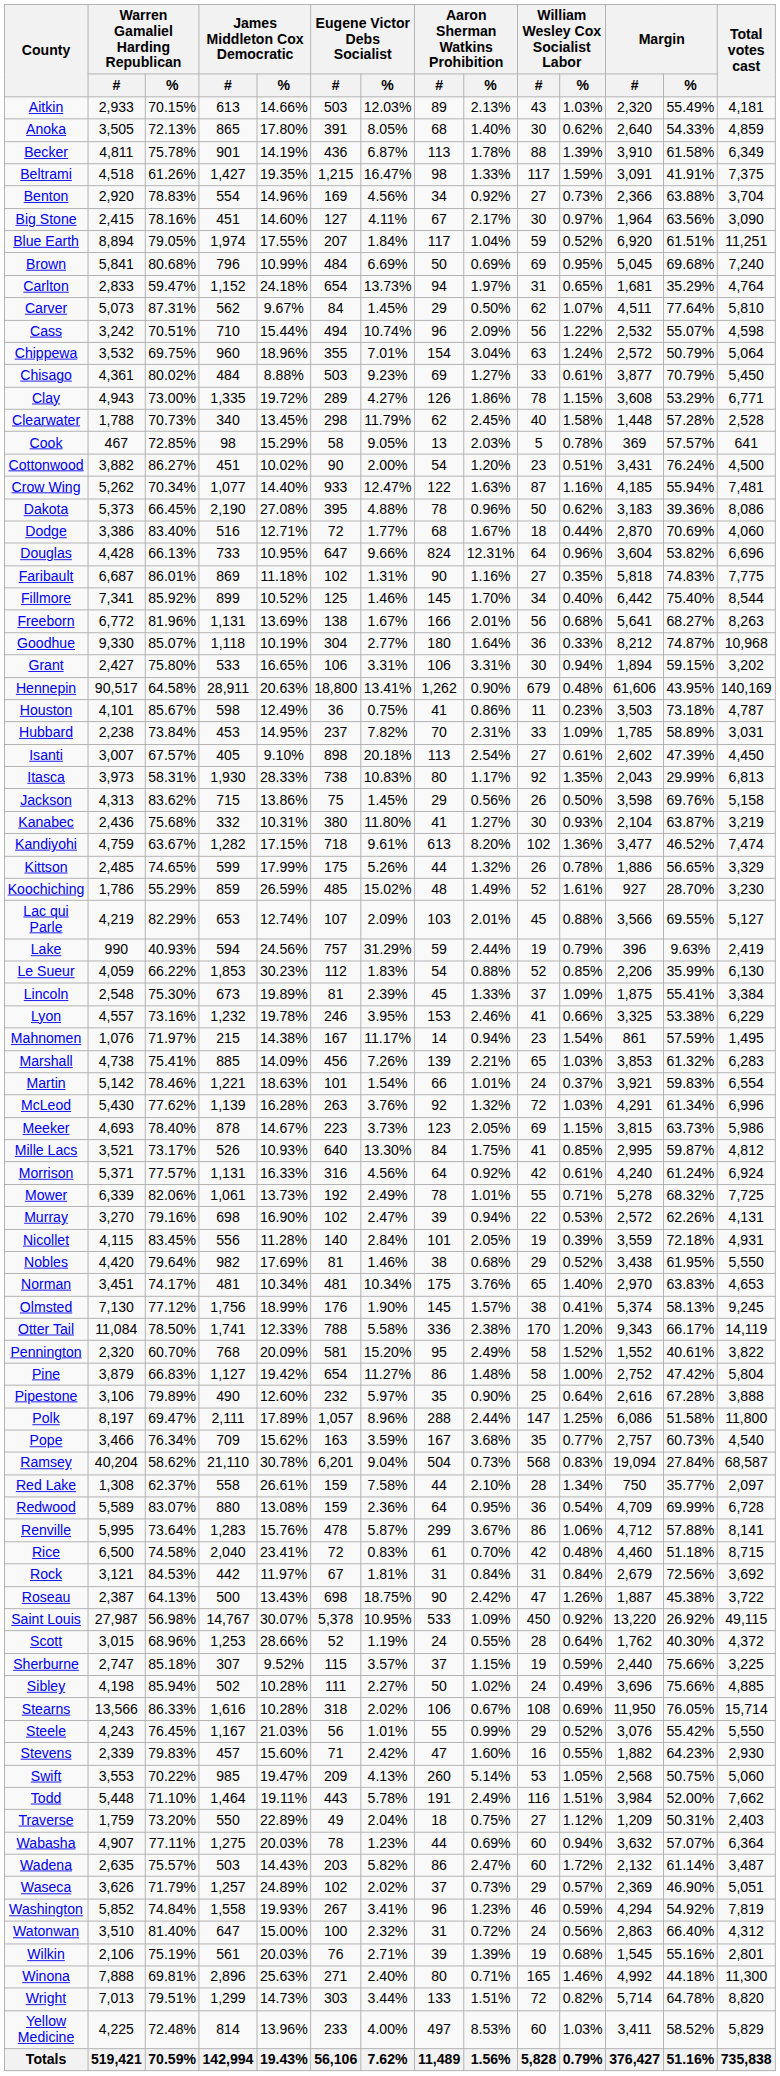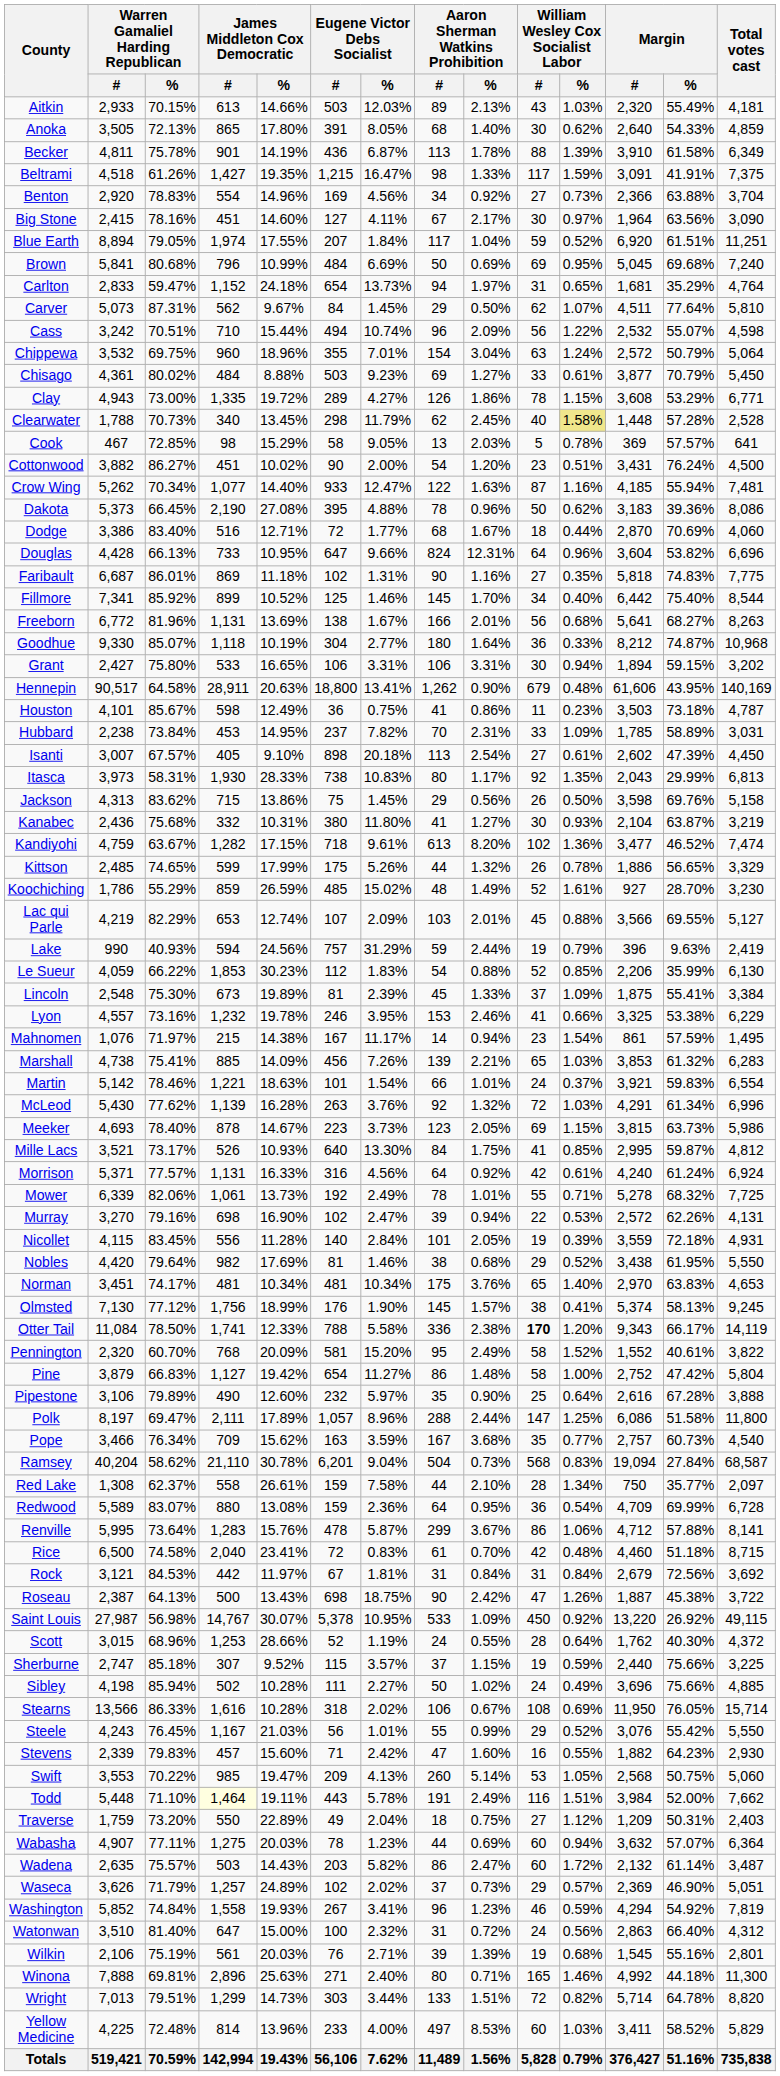(583, 420) no background -> (583, 420) khaki background
(539, 1329) normal -> (539, 1329) bold
(228, 1798) no background -> (228, 1798) lightyellow background
